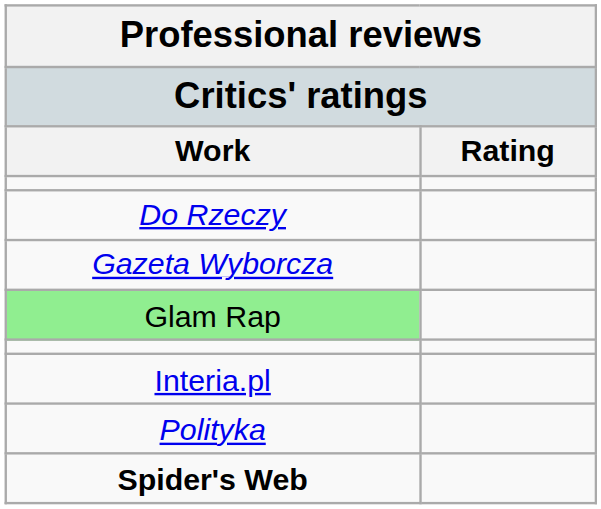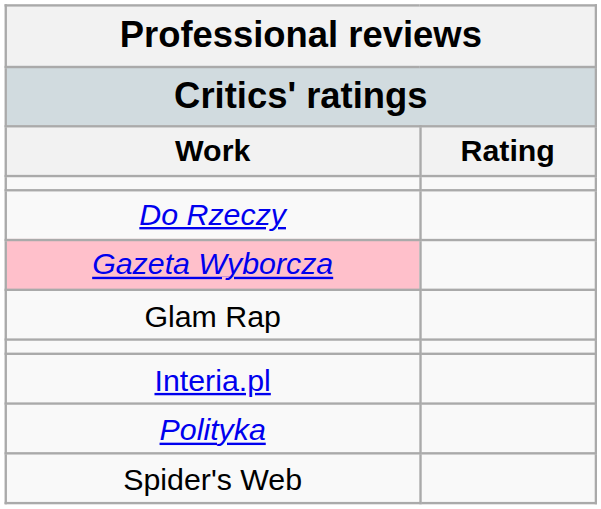(213, 265) no background -> (213, 265) pink background
(213, 315) lightgreen background -> (213, 315) no background
(213, 479) bold -> (213, 479) normal
